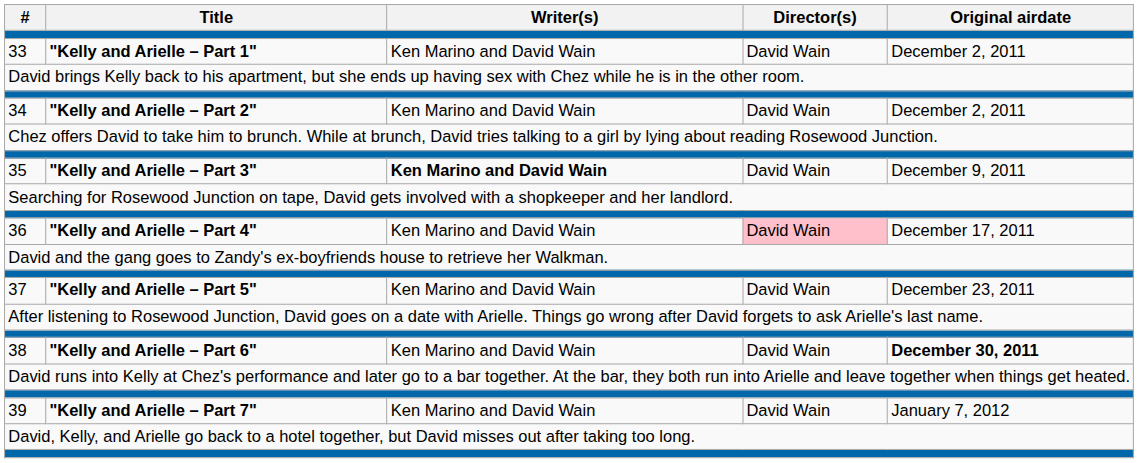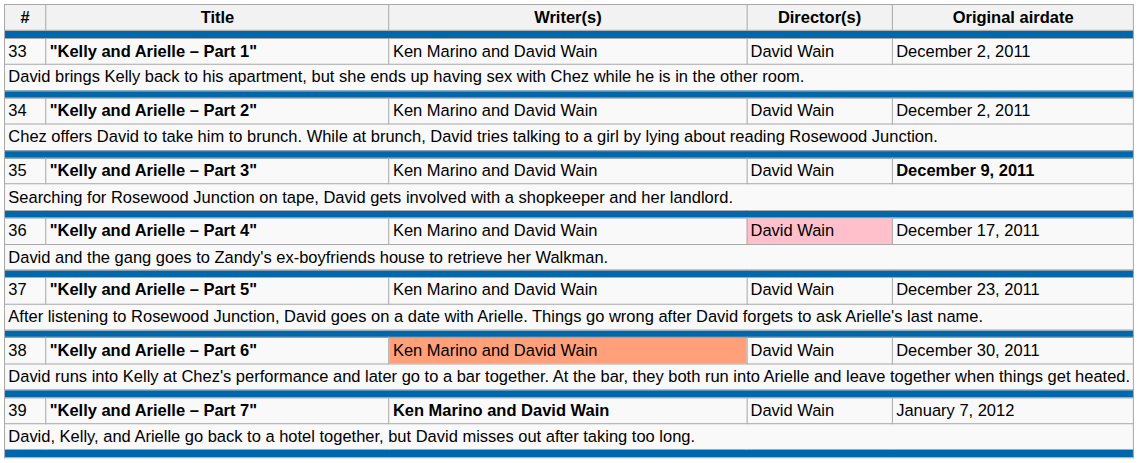(499, 171) bold -> (495, 171) normal
(958, 171) normal -> (965, 171) bold
(493, 350) no background -> (495, 350) lightsalmon background
(965, 350) bold -> (968, 350) normal
(493, 410) normal -> (501, 410) bold
